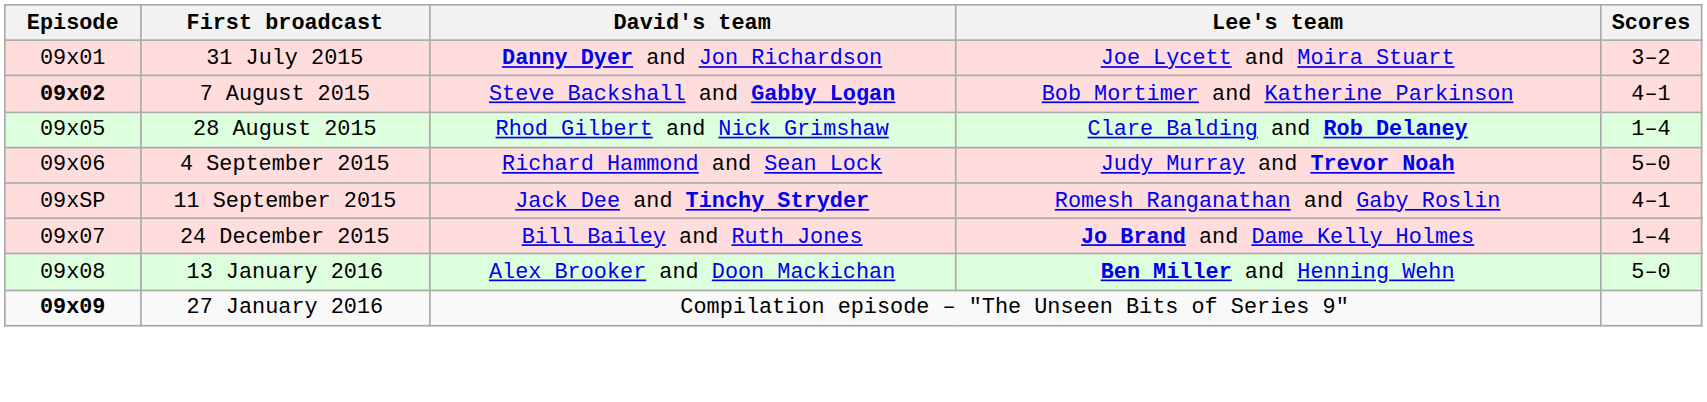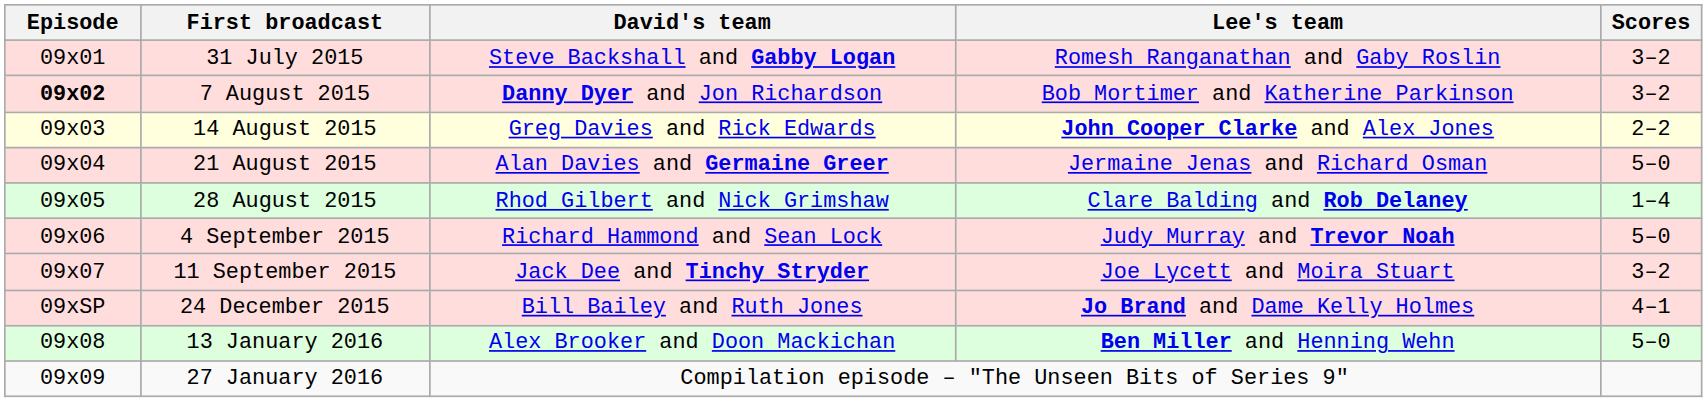(692, 58) Danny Dyer and Jon Richardson -> (692, 58) Steve Backshall and Gabby Logan
(1278, 58) Joe Lycett and Moira Stuart -> (1278, 58) Romesh Ranganathan and Gaby Roslin
(692, 94) Steve Backshall and Gabby Logan -> (692, 94) Danny Dyer and Jon Richardson
(1651, 94) 4–1 -> (1651, 94) 3–2
+ row: (285, 129)
+ row: (285, 165)
(73, 201) 09xSP -> (73, 272) 09x07
(1278, 201) Romesh Ranganathan and Gaby Roslin -> (1278, 272) Joe Lycett and Moira Stuart
(1651, 201) 4–1 -> (1651, 272) 3–2
(73, 236) 09x07 -> (73, 307) 09xSP
(1651, 236) 1–4 -> (1651, 307) 4–1
(73, 307) bold -> (73, 379) normal
